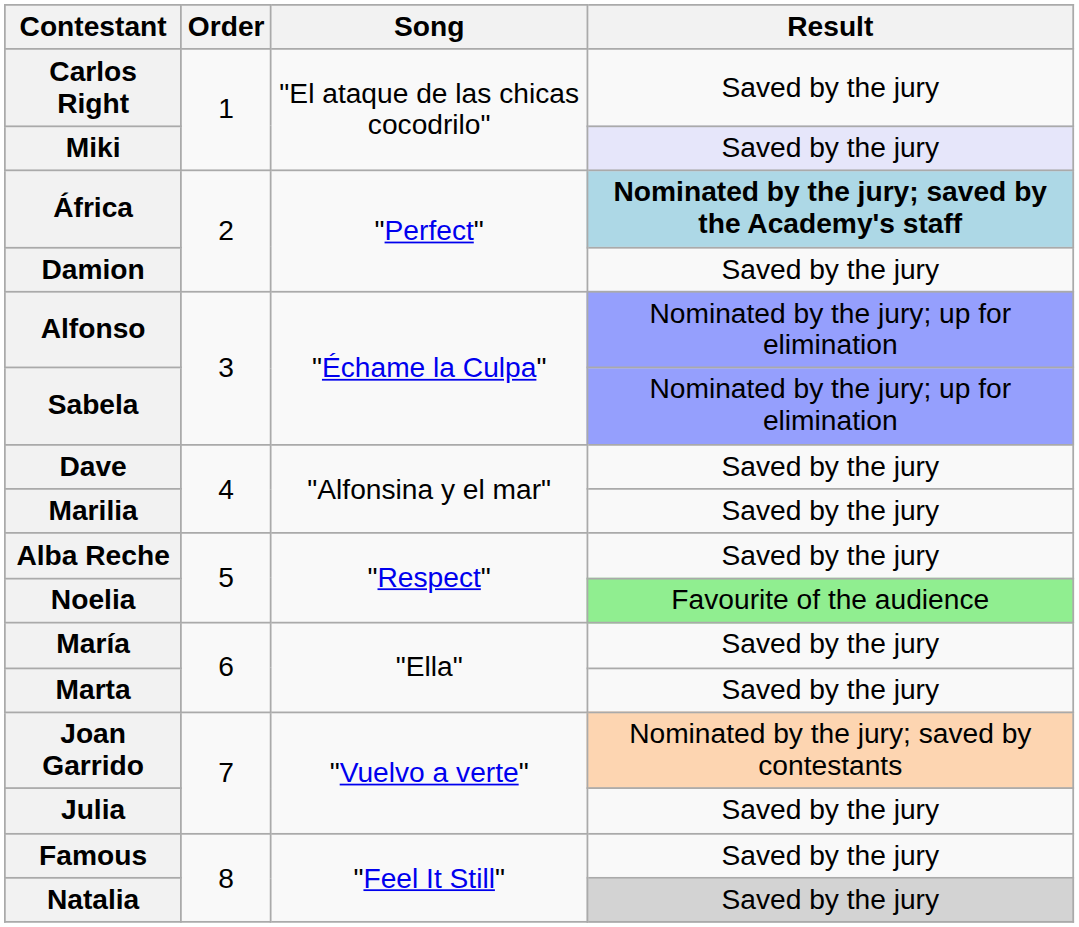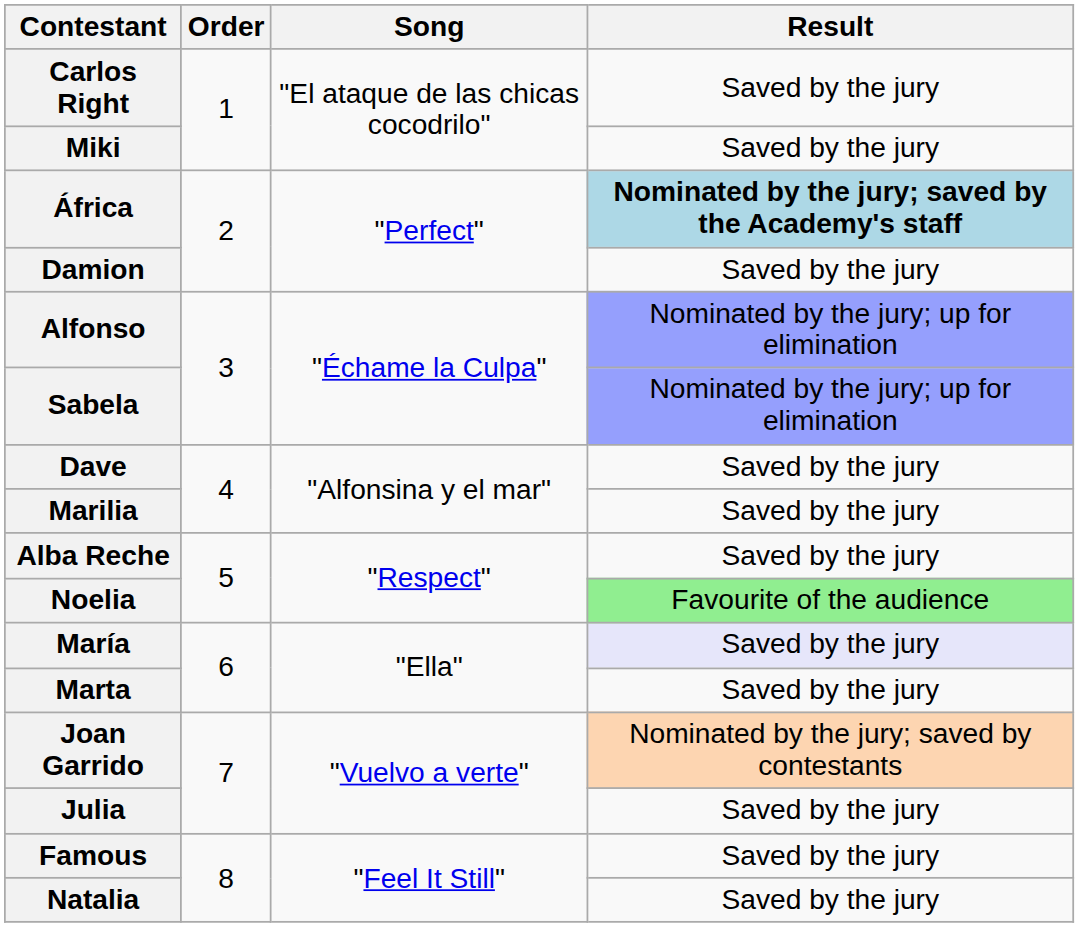(830, 147) lavender background -> (830, 147) no background
(830, 644) no background -> (830, 644) lavender background
(830, 899) lightgrey background -> (830, 899) no background
